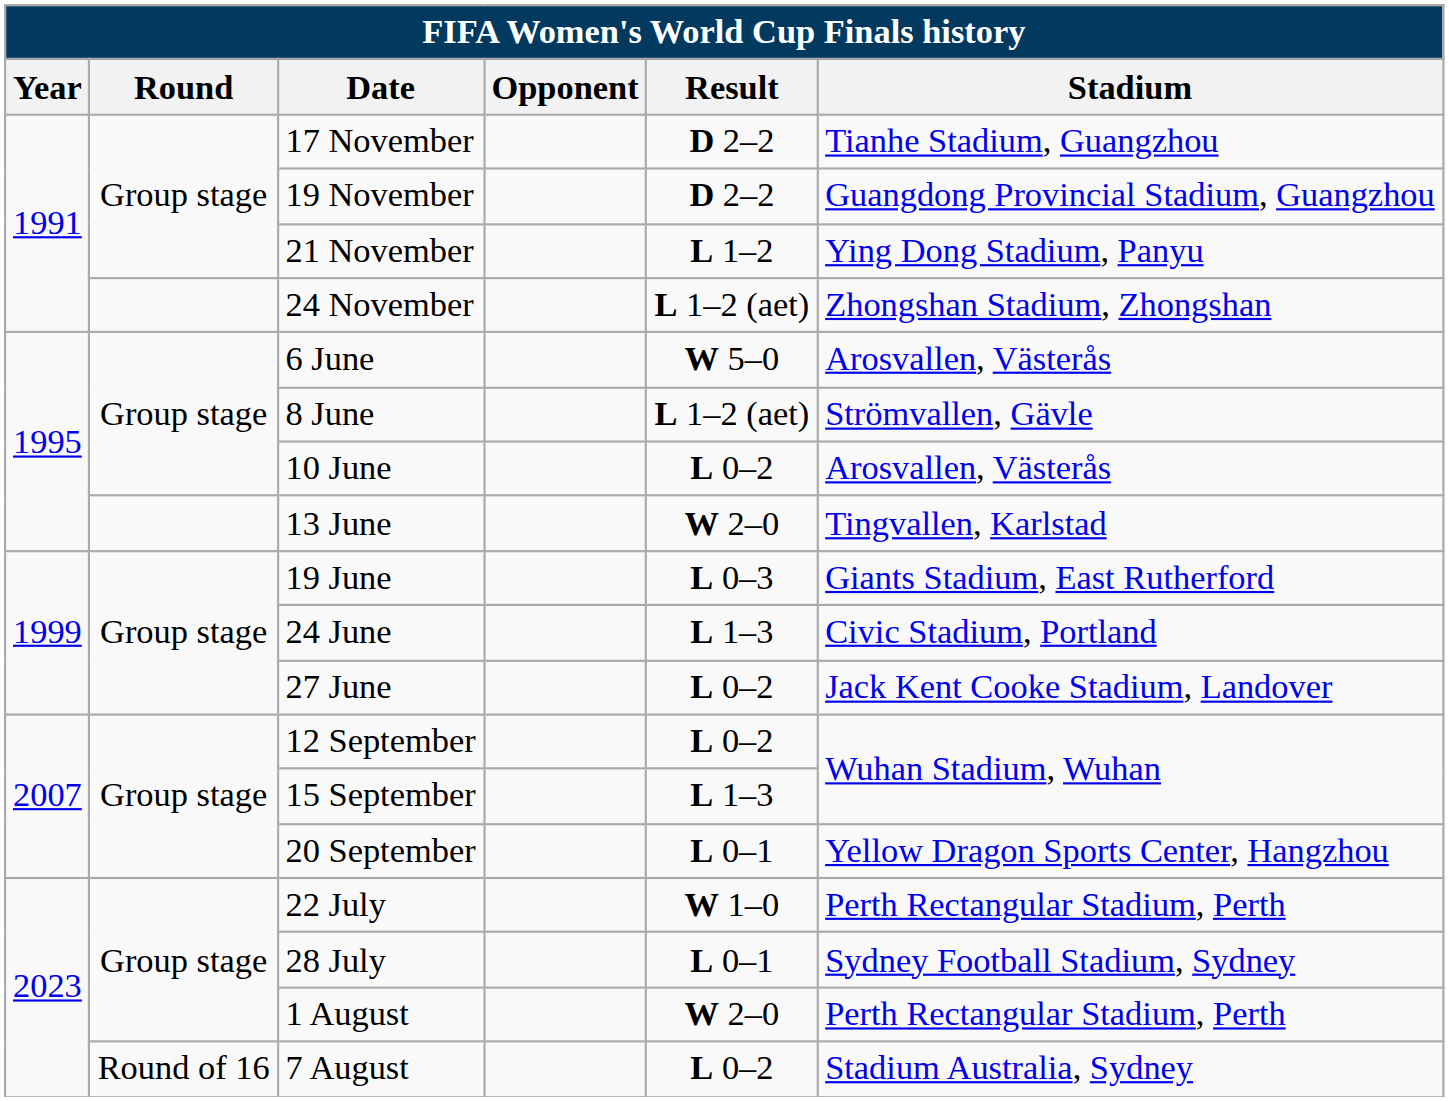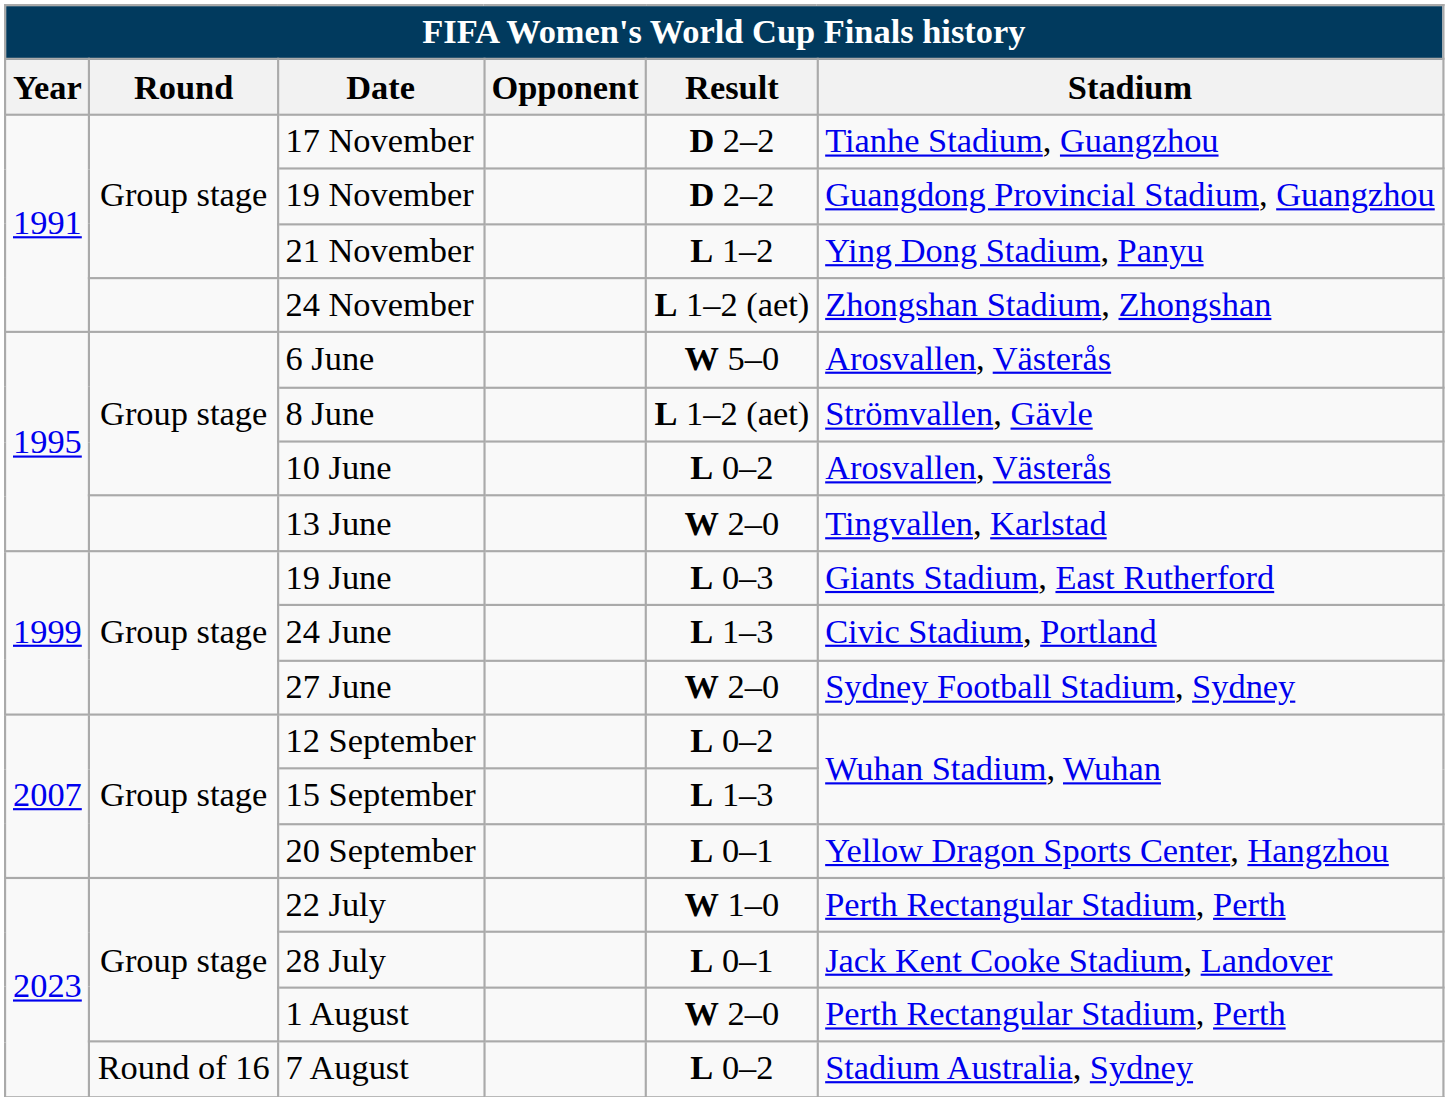(732, 686) L 0–2 -> (732, 686) W 2–0
(1079, 686) Jack Kent Cooke Stadium, Landover -> (1060, 686) Sydney Football Stadium, Sydney
(1060, 959) Sydney Football Stadium, Sydney -> (1079, 959) Jack Kent Cooke Stadium, Landover
